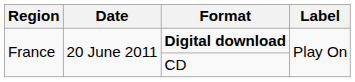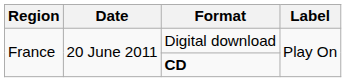(225, 40) bold -> (220, 40) normal
(175, 64) normal -> (175, 64) bold
